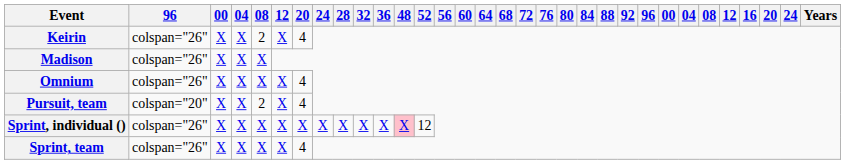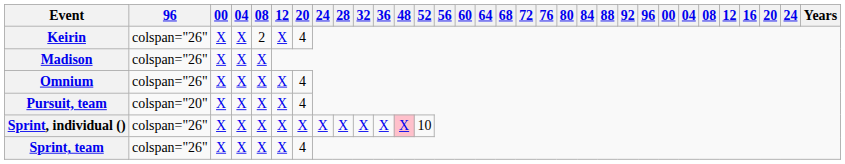(262, 103) 2 -> (262, 103) X
(424, 125) 12 -> (424, 125) 10
